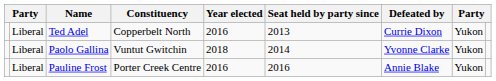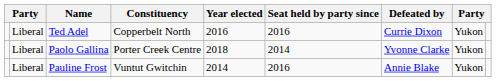(279, 31) 2013 -> (279, 31) 2016
(150, 49) Vuntut Gwitchin -> (157, 49) Porter Creek Centre
(157, 67) Porter Creek Centre -> (150, 67) Vuntut Gwitchin
(217, 67) 2016 -> (217, 67) 2014
